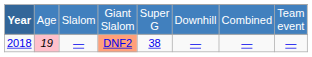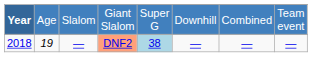(47, 43) pink background -> (47, 43) no background
(155, 43) no background -> (155, 43) lightblue background
